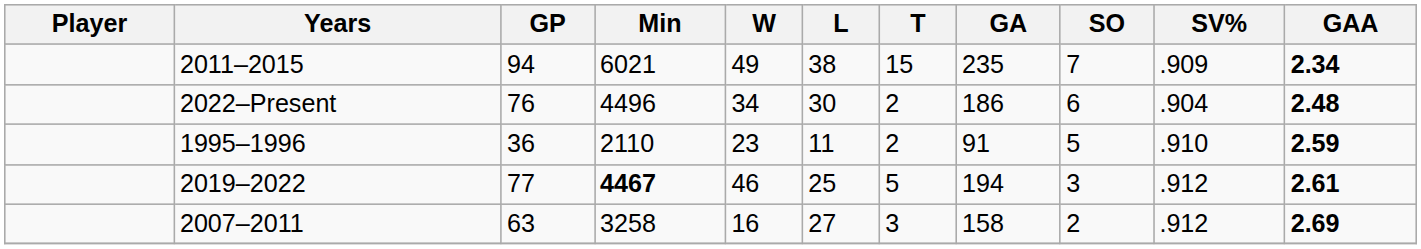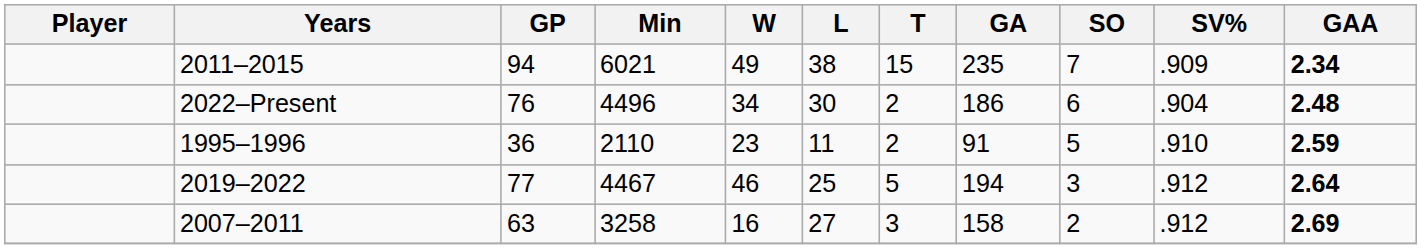(628, 183) bold -> (628, 183) normal
(1315, 183) 2.61 -> (1315, 183) 2.64
